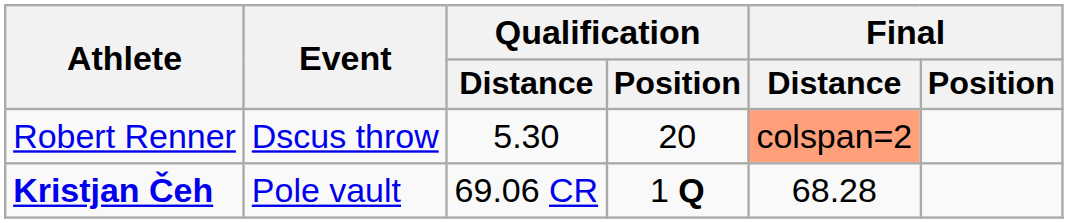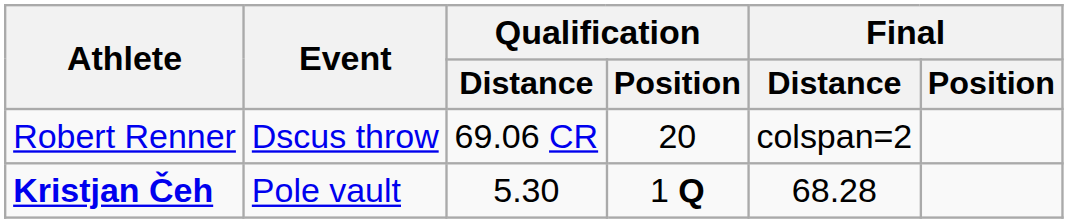(526, 137) 5.30 -> (526, 137) 69.06 CR
(834, 137) lightsalmon background -> (834, 137) no background
(526, 190) 69.06 CR -> (526, 190) 5.30
